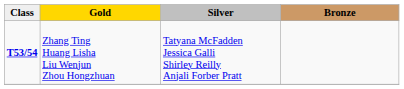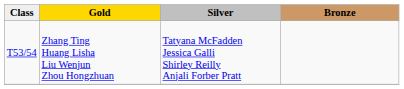(22, 52) bold -> (22, 52) normal
